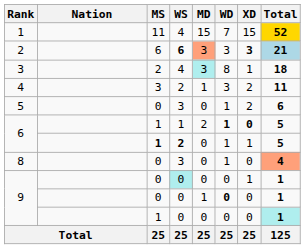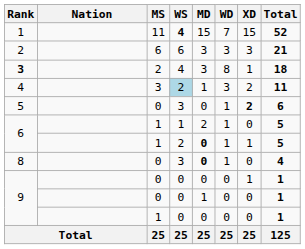(181, 32) normal -> (181, 32) bold
(280, 32) gold background -> (280, 32) no background
(181, 51) bold -> (181, 51) normal
(204, 51) lightsalmon background -> (204, 51) no background
(249, 51) bold -> (249, 51) normal
(280, 51) lightblue background -> (280, 51) no background
(21, 69) normal -> (21, 69) bold
(204, 69) paleturquoise background -> (204, 69) no background
(181, 87) no background -> (181, 87) lightblue background
(249, 106) normal -> (249, 106) bold
(227, 124) bold -> (227, 124) normal
(249, 124) bold -> (249, 124) normal
(158, 143) bold -> (158, 143) normal
(181, 143) bold -> (181, 143) normal
(204, 143) normal -> (204, 143) bold
(204, 161) normal -> (204, 161) bold
(280, 161) lightsalmon background -> (280, 161) no background
(181, 180) paleturquoise background -> (181, 180) no background
(227, 198) bold -> (227, 198) normal
(280, 216) paleturquoise background -> (280, 216) no background
